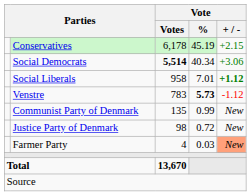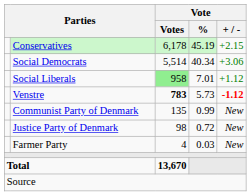(175, 62) bold -> (175, 62) normal
(179, 78) no background -> (179, 78) lightgreen background
(231, 78) bold -> (231, 78) normal
(179, 95) normal -> (179, 95) bold
(205, 95) bold -> (205, 95) normal
(233, 95) normal -> (233, 95) bold
(234, 144) lightsalmon background -> (234, 144) no background
